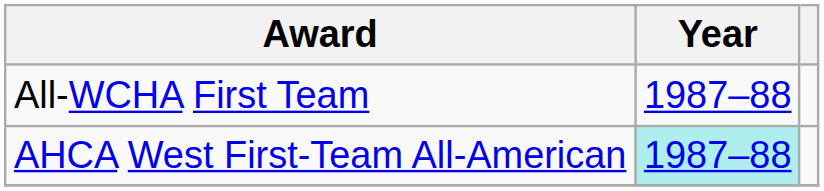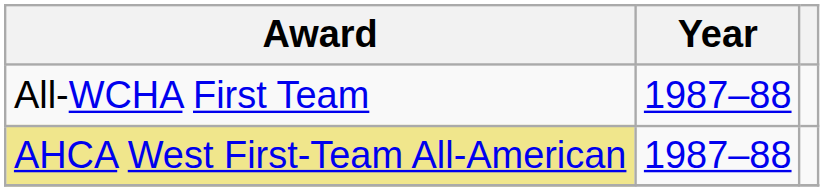(320, 154) no background -> (320, 154) khaki background
(718, 154) paleturquoise background -> (718, 154) no background
